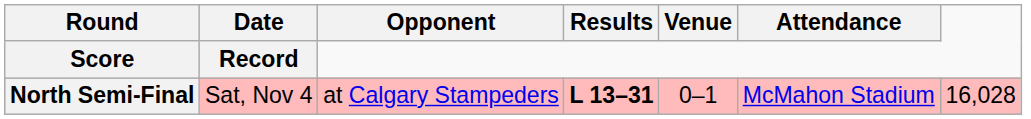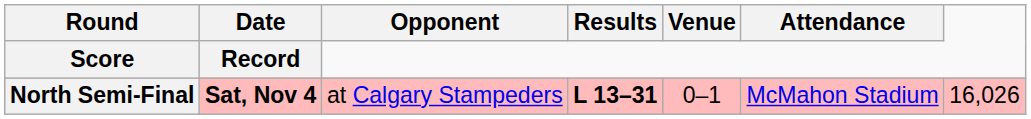(259, 95) normal -> (261, 95) bold
(981, 95) 16,028 -> (984, 95) 16,026
